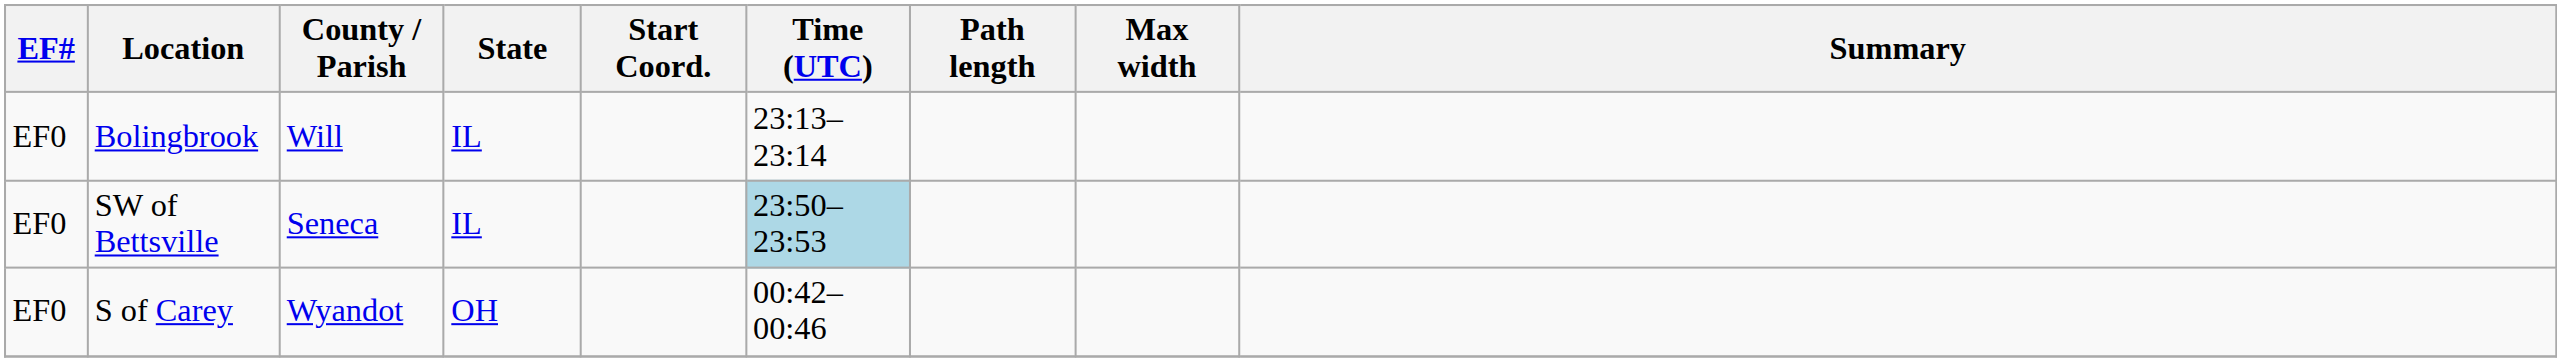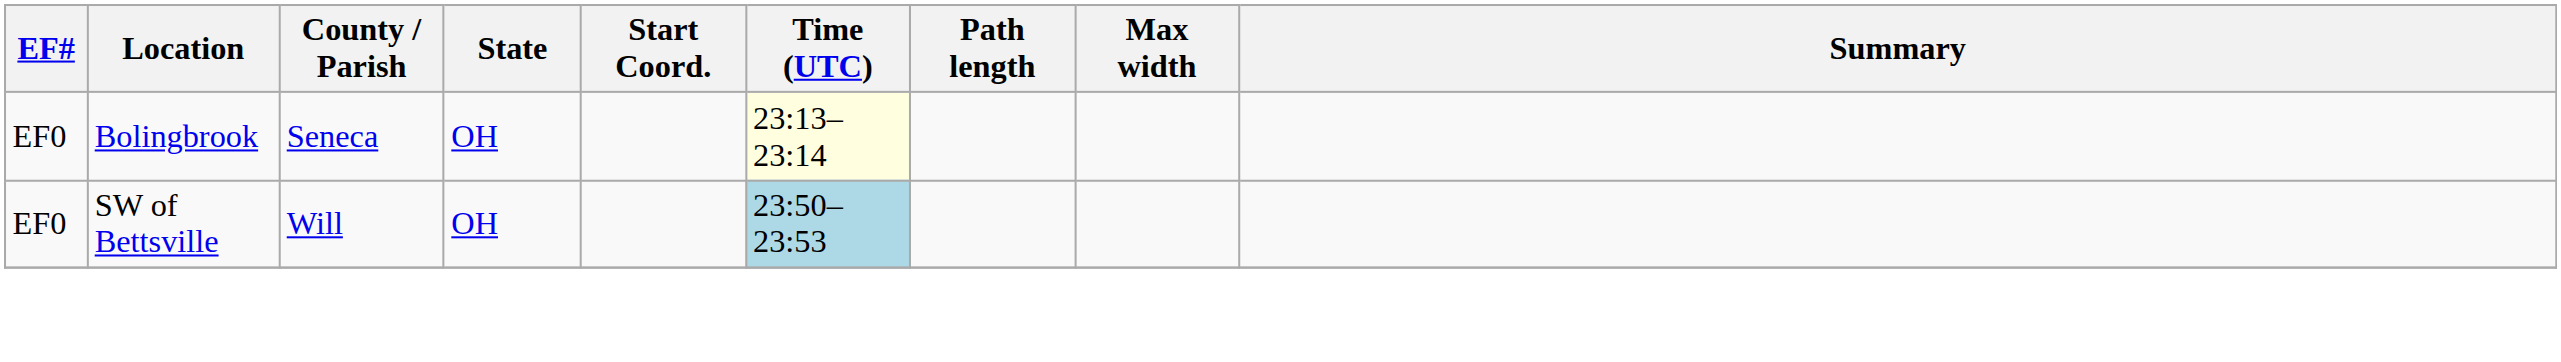(315, 135) Will -> (333, 135) Seneca
(467, 135) IL -> (475, 135) OH
(798, 135) no background -> (798, 135) lightyellow background
(333, 223) Seneca -> (315, 223) Will
(467, 223) IL -> (475, 223) OH
- row: (164, 311)
